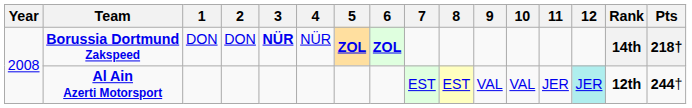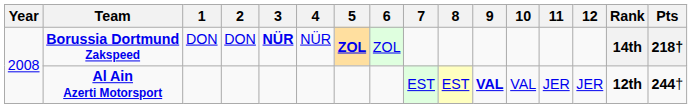(387, 47) bold -> (387, 47) normal
(490, 85) normal -> (490, 85) bold
(589, 85) paleturquoise background -> (590, 85) no background
